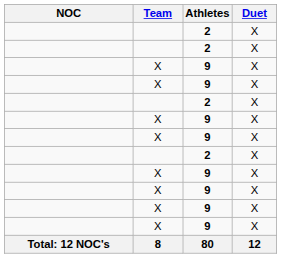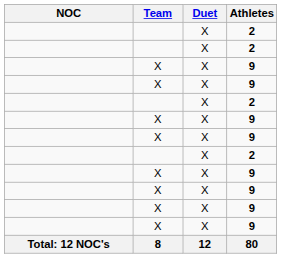columns swapped: (254, 14) <-> (207, 14)
